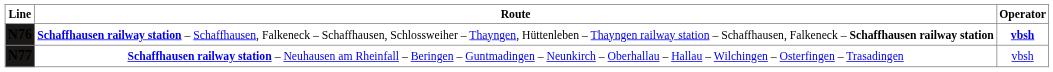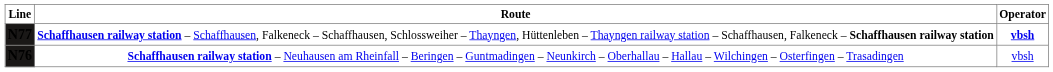(20, 34) N76 -> (20, 34) N77
(20, 56) N77 -> (20, 56) N76
